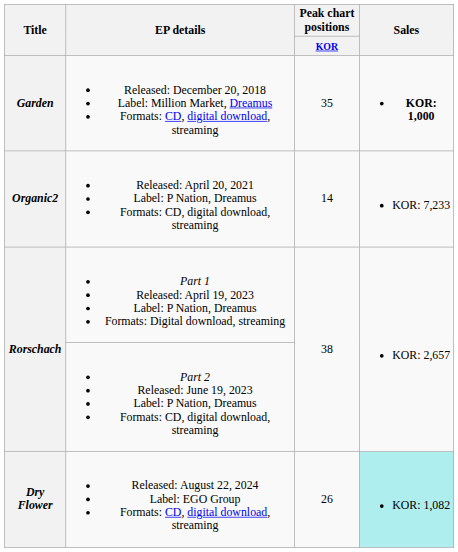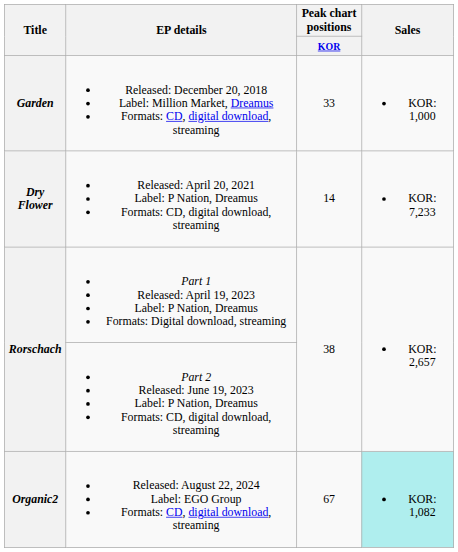(327, 103) 35 -> (329, 103) 33
(406, 110) bold -> (407, 110) normal
(35, 198) Organic2 -> (35, 198) Dry Flower
(35, 499) Dry Flower -> (35, 499) Organic2
(327, 499) 26 -> (329, 499) 67
